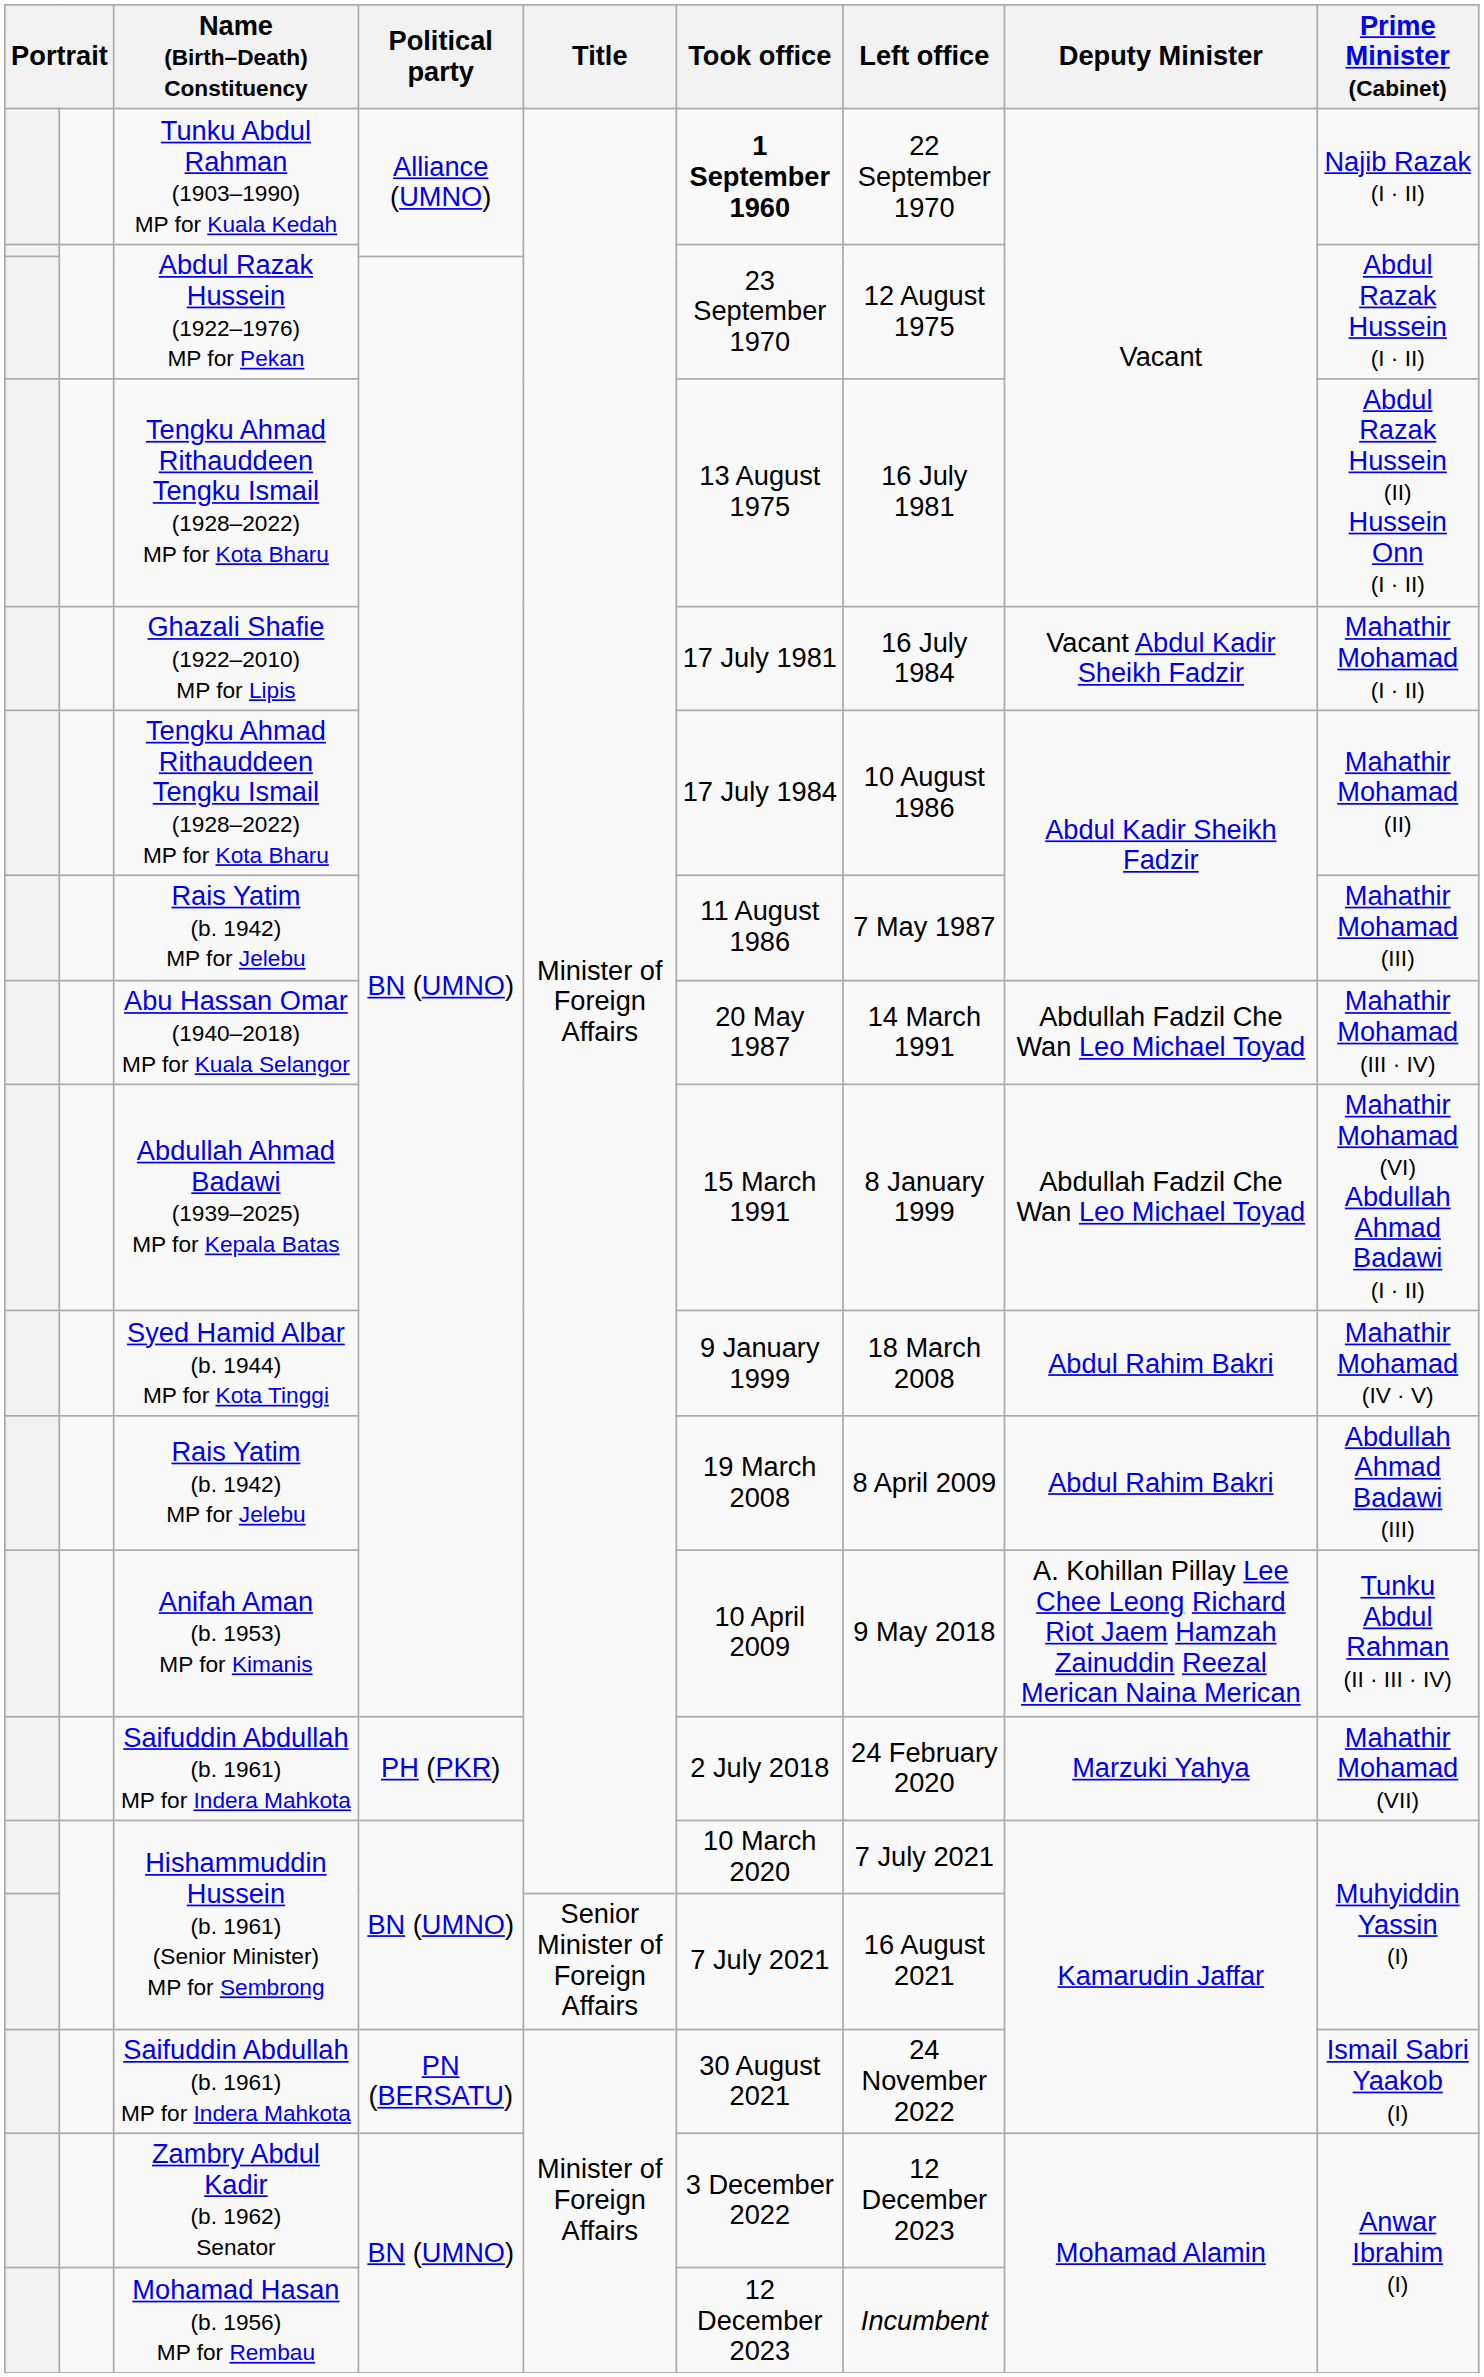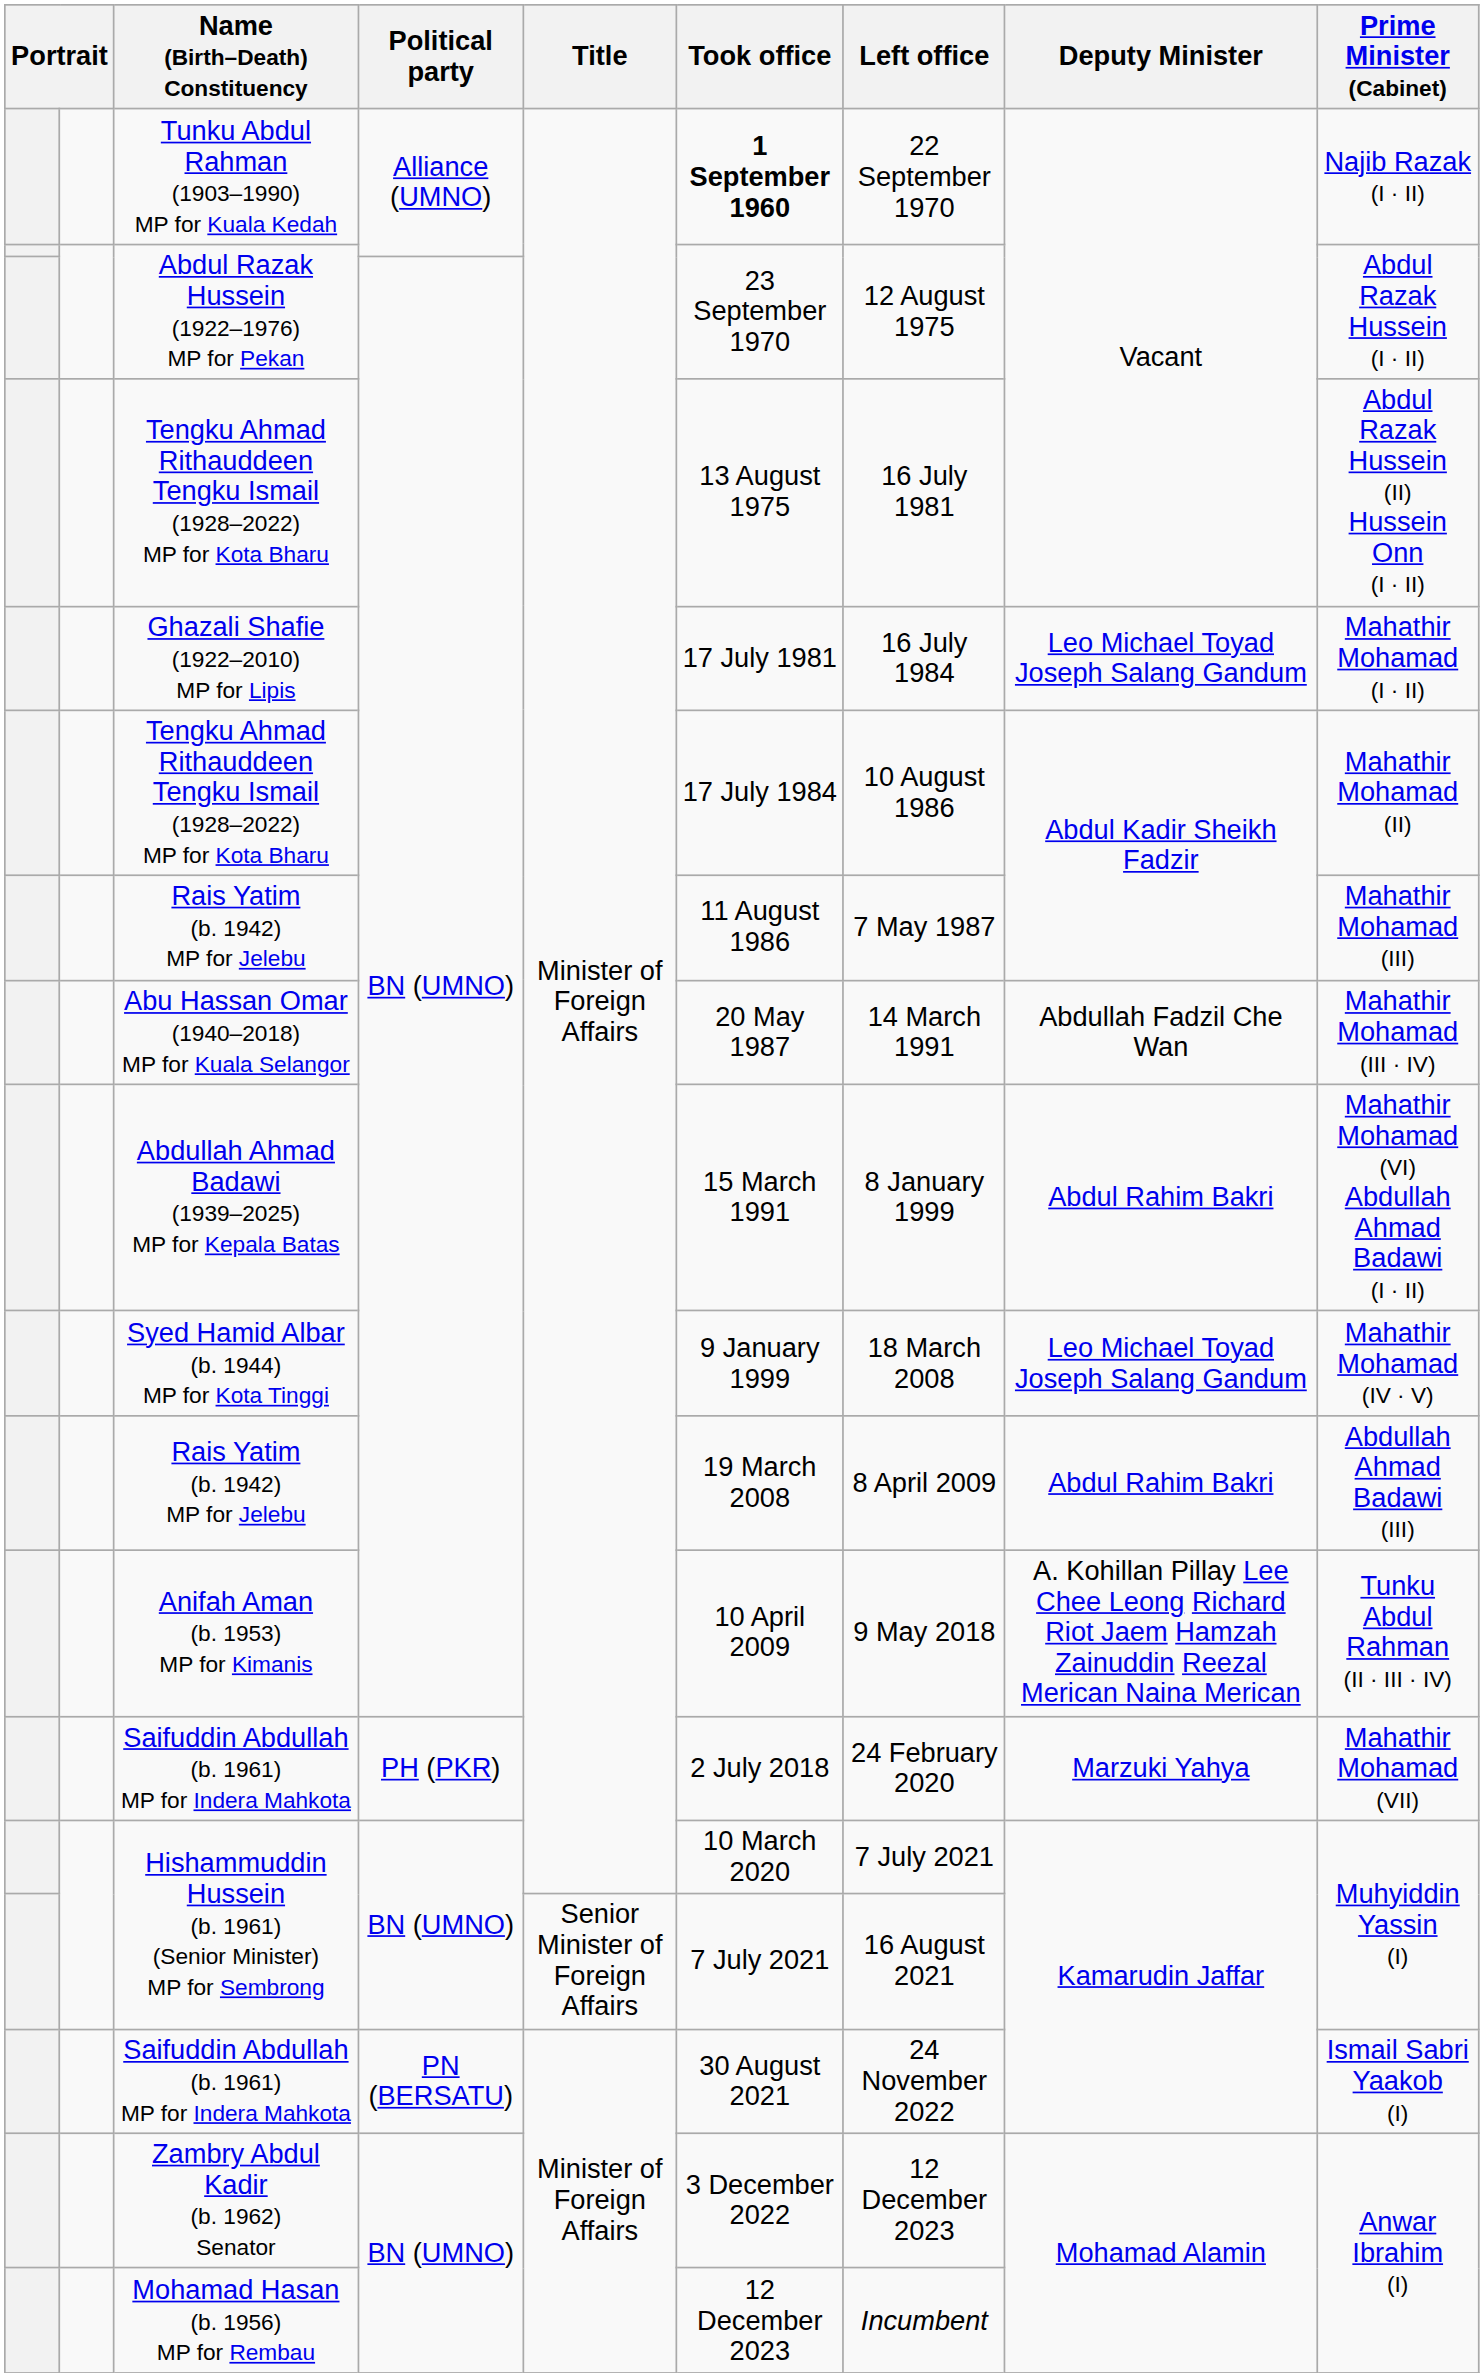(1161, 657) Vacant Abdul Kadir Sheikh Fadzir -> (1161, 657) Leo Michael Toyad Joseph Salang Gandum
(1161, 1031) Abdullah Fadzil Che Wan Leo Michael Toyad -> (1161, 1031) Abdullah Fadzil Che Wan
(1161, 1197) Abdullah Fadzil Che Wan Leo Michael Toyad -> (1161, 1197) Abdul Rahim Bakri
(1161, 1362) Abdul Rahim Bakri -> (1161, 1362) Leo Michael Toyad Joseph Salang Gandum
